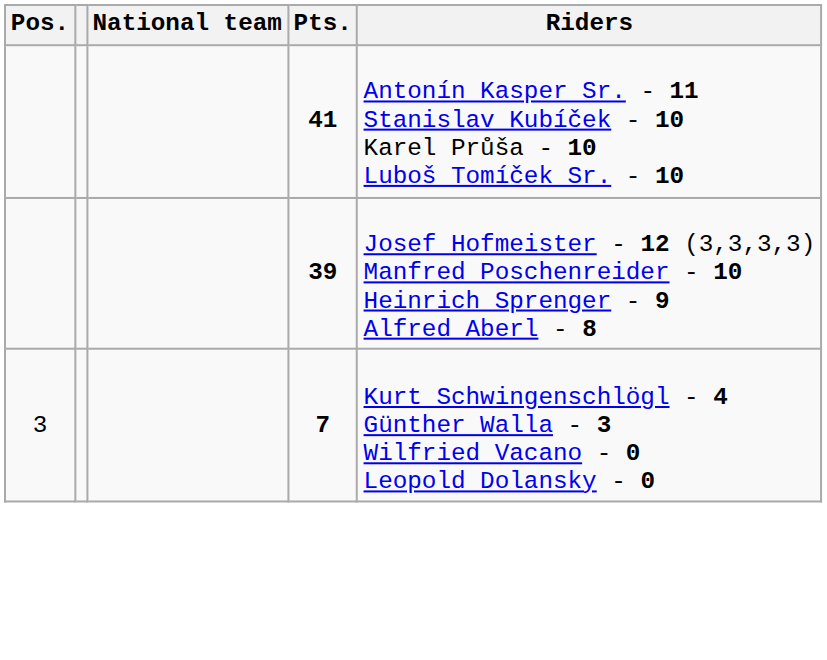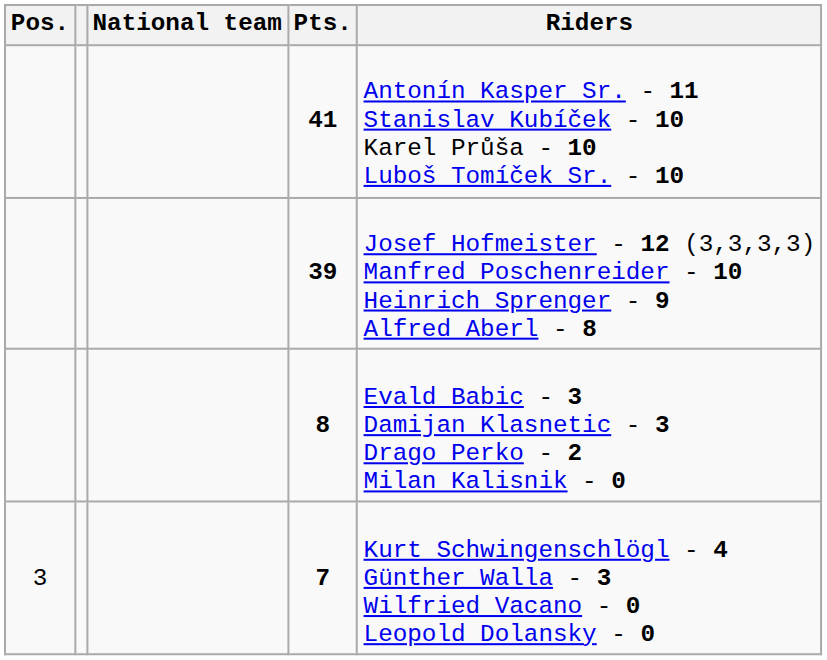+ row: (323, 426)
